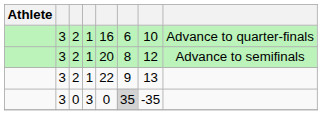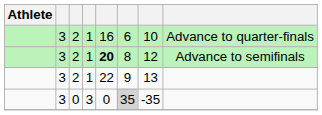(107, 57) normal -> (107, 57) bold
